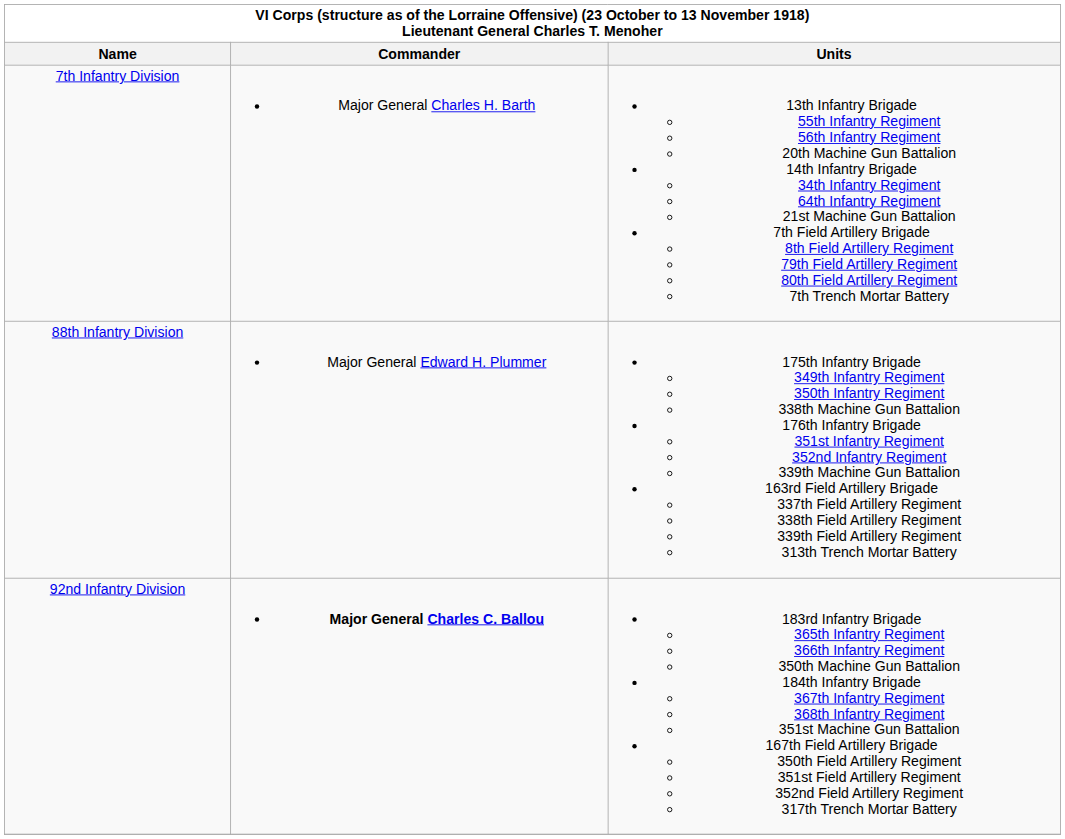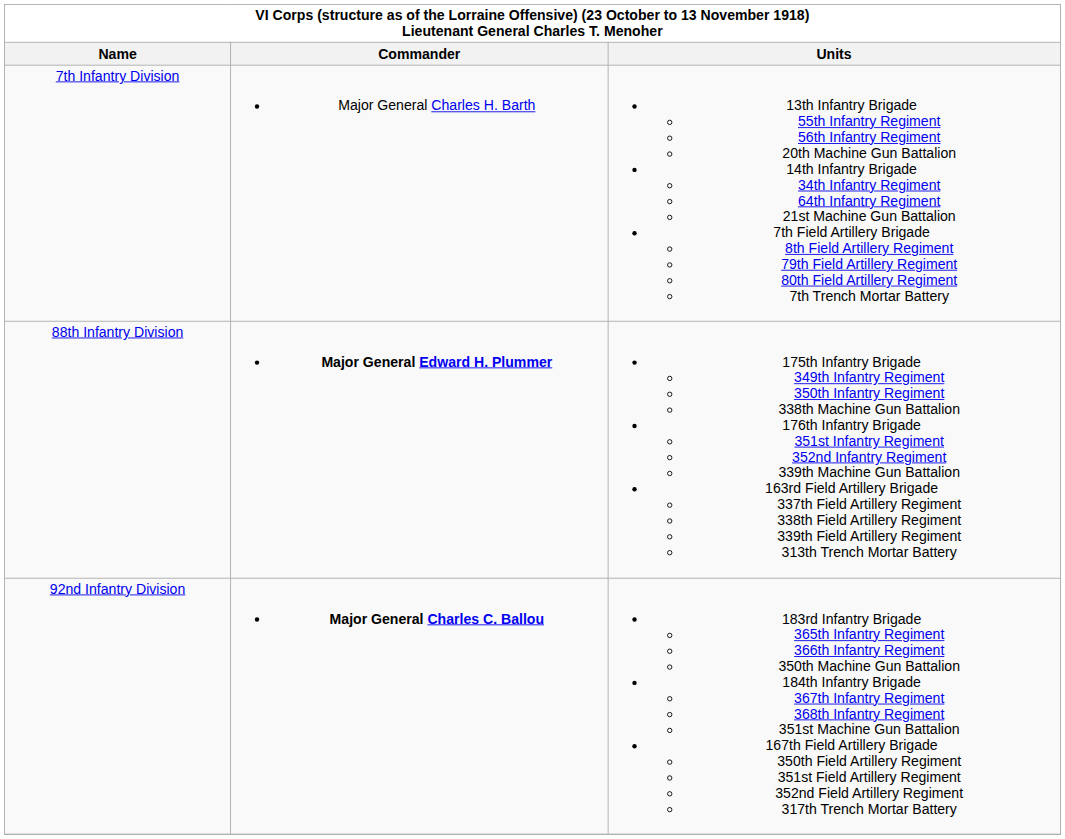(419, 362) normal -> (419, 362) bold
